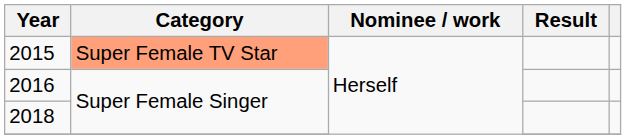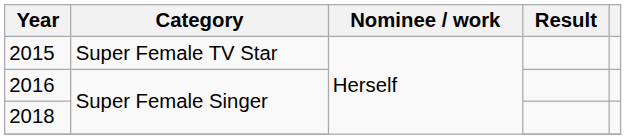(177, 52) lightsalmon background -> (177, 52) no background
